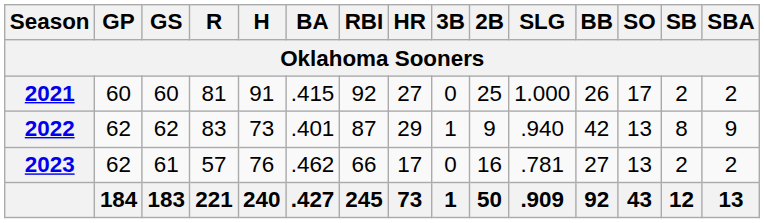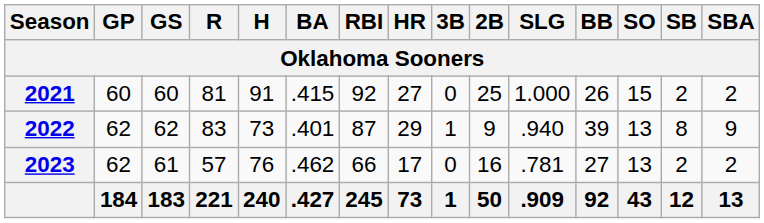(639, 93) 17 -> (639, 93) 15
(597, 128) 42 -> (597, 128) 39
